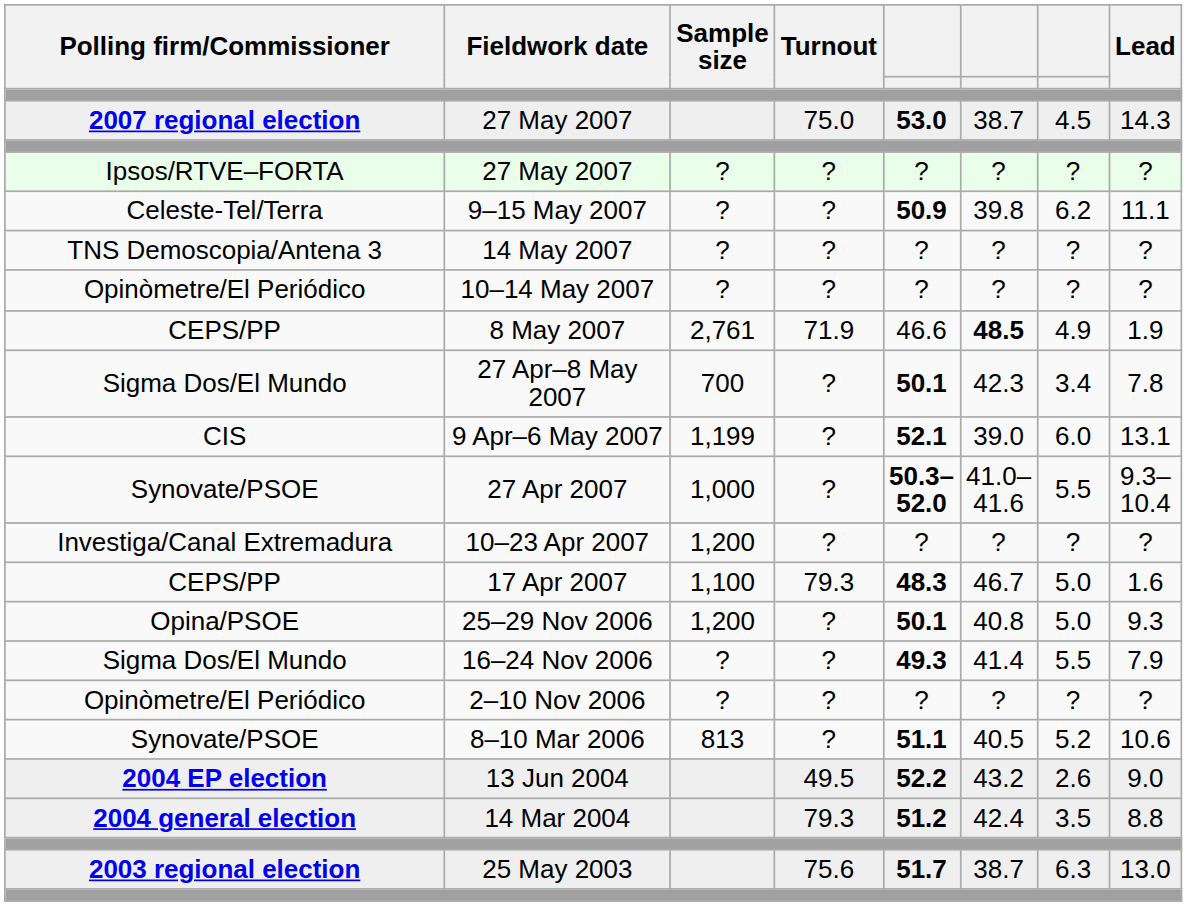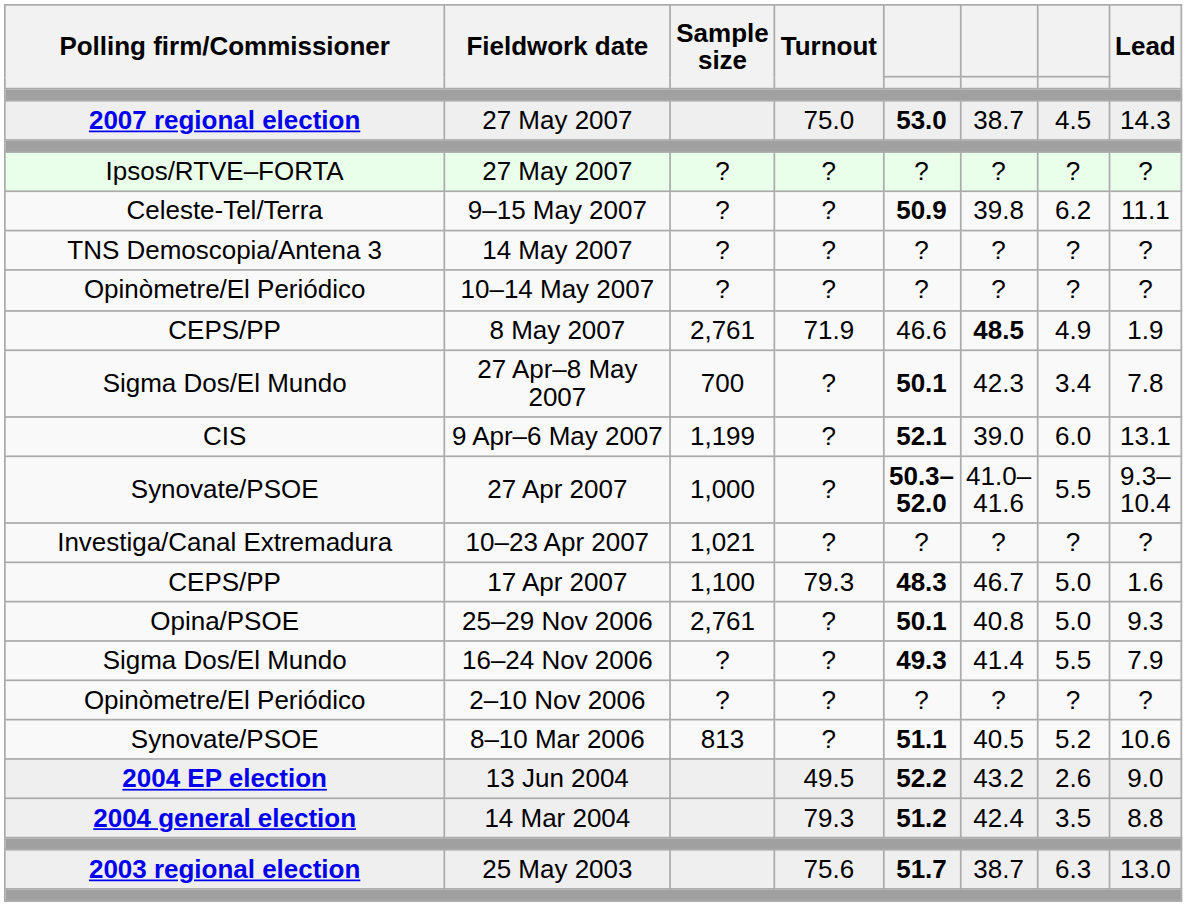(722, 542) 1,200 -> (722, 542) 1,021
(722, 620) 1,200 -> (722, 620) 2,761
